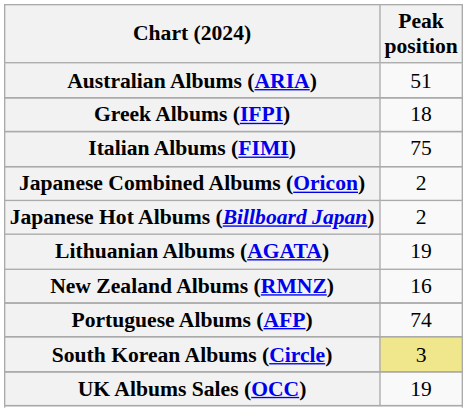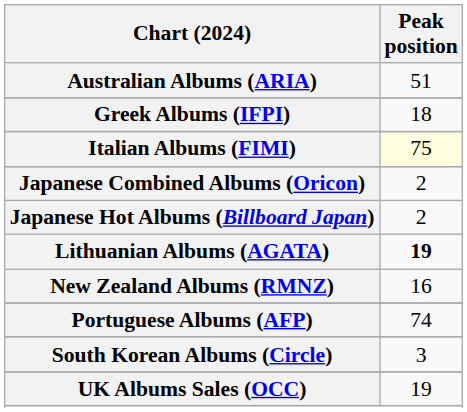(421, 148) no background -> (421, 148) lightyellow background
(421, 251) normal -> (421, 251) bold
(421, 354) khaki background -> (421, 354) no background
